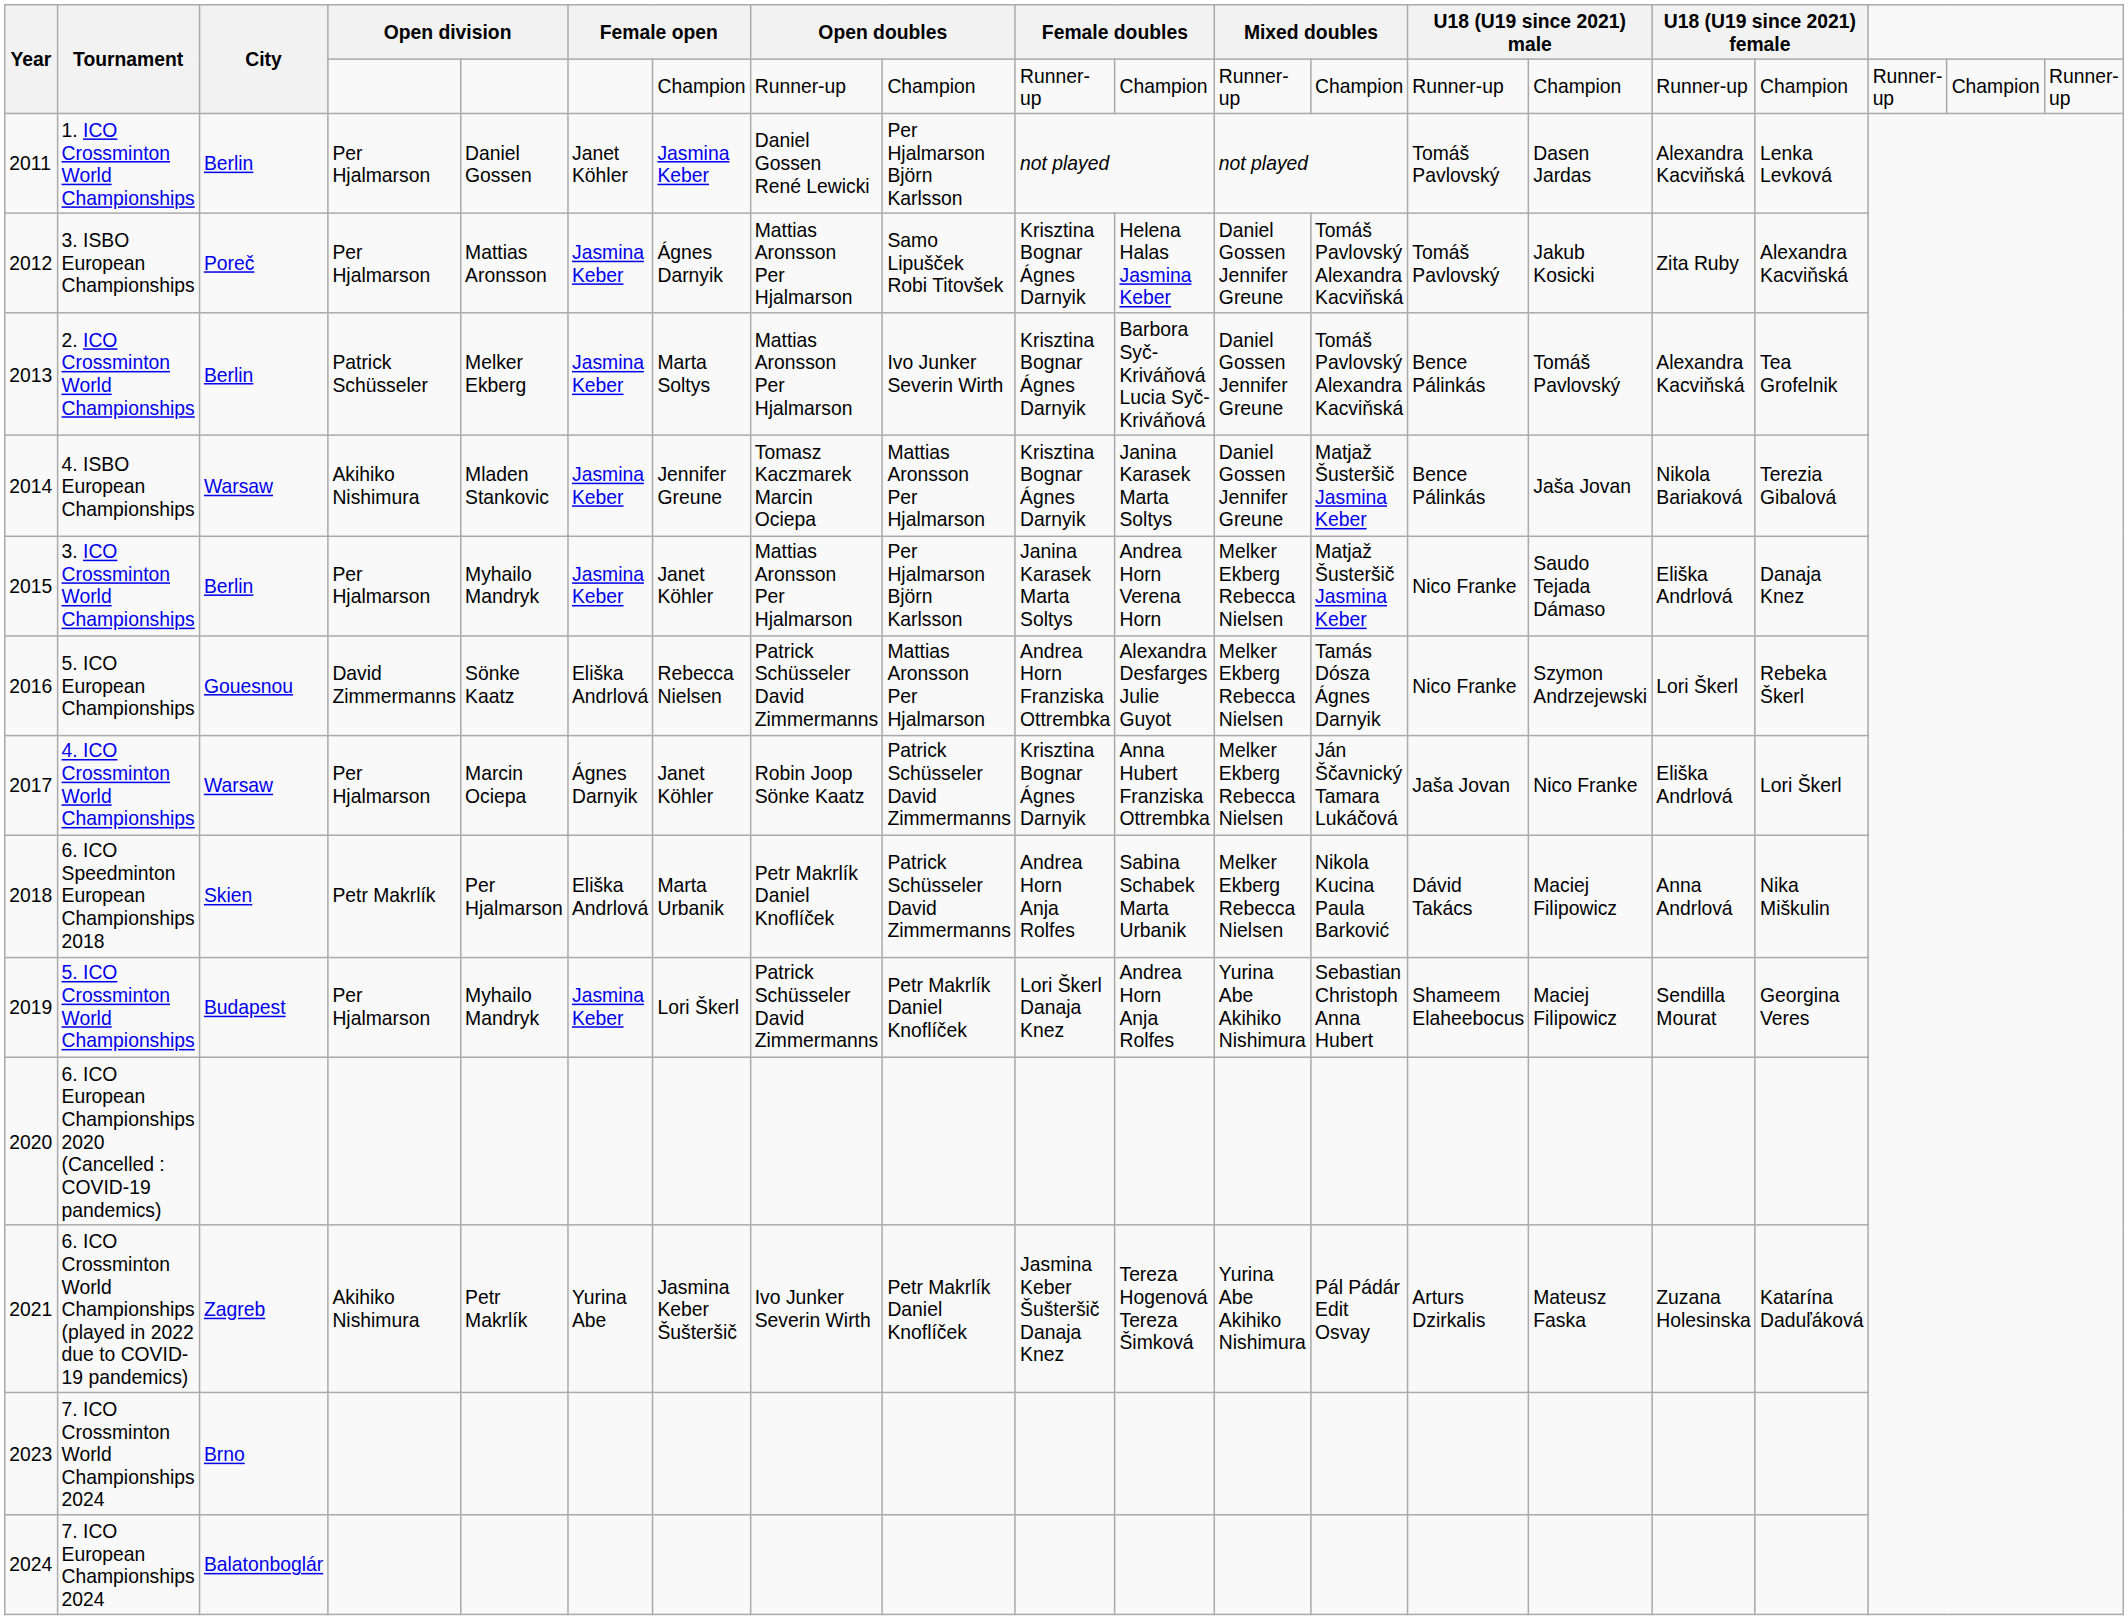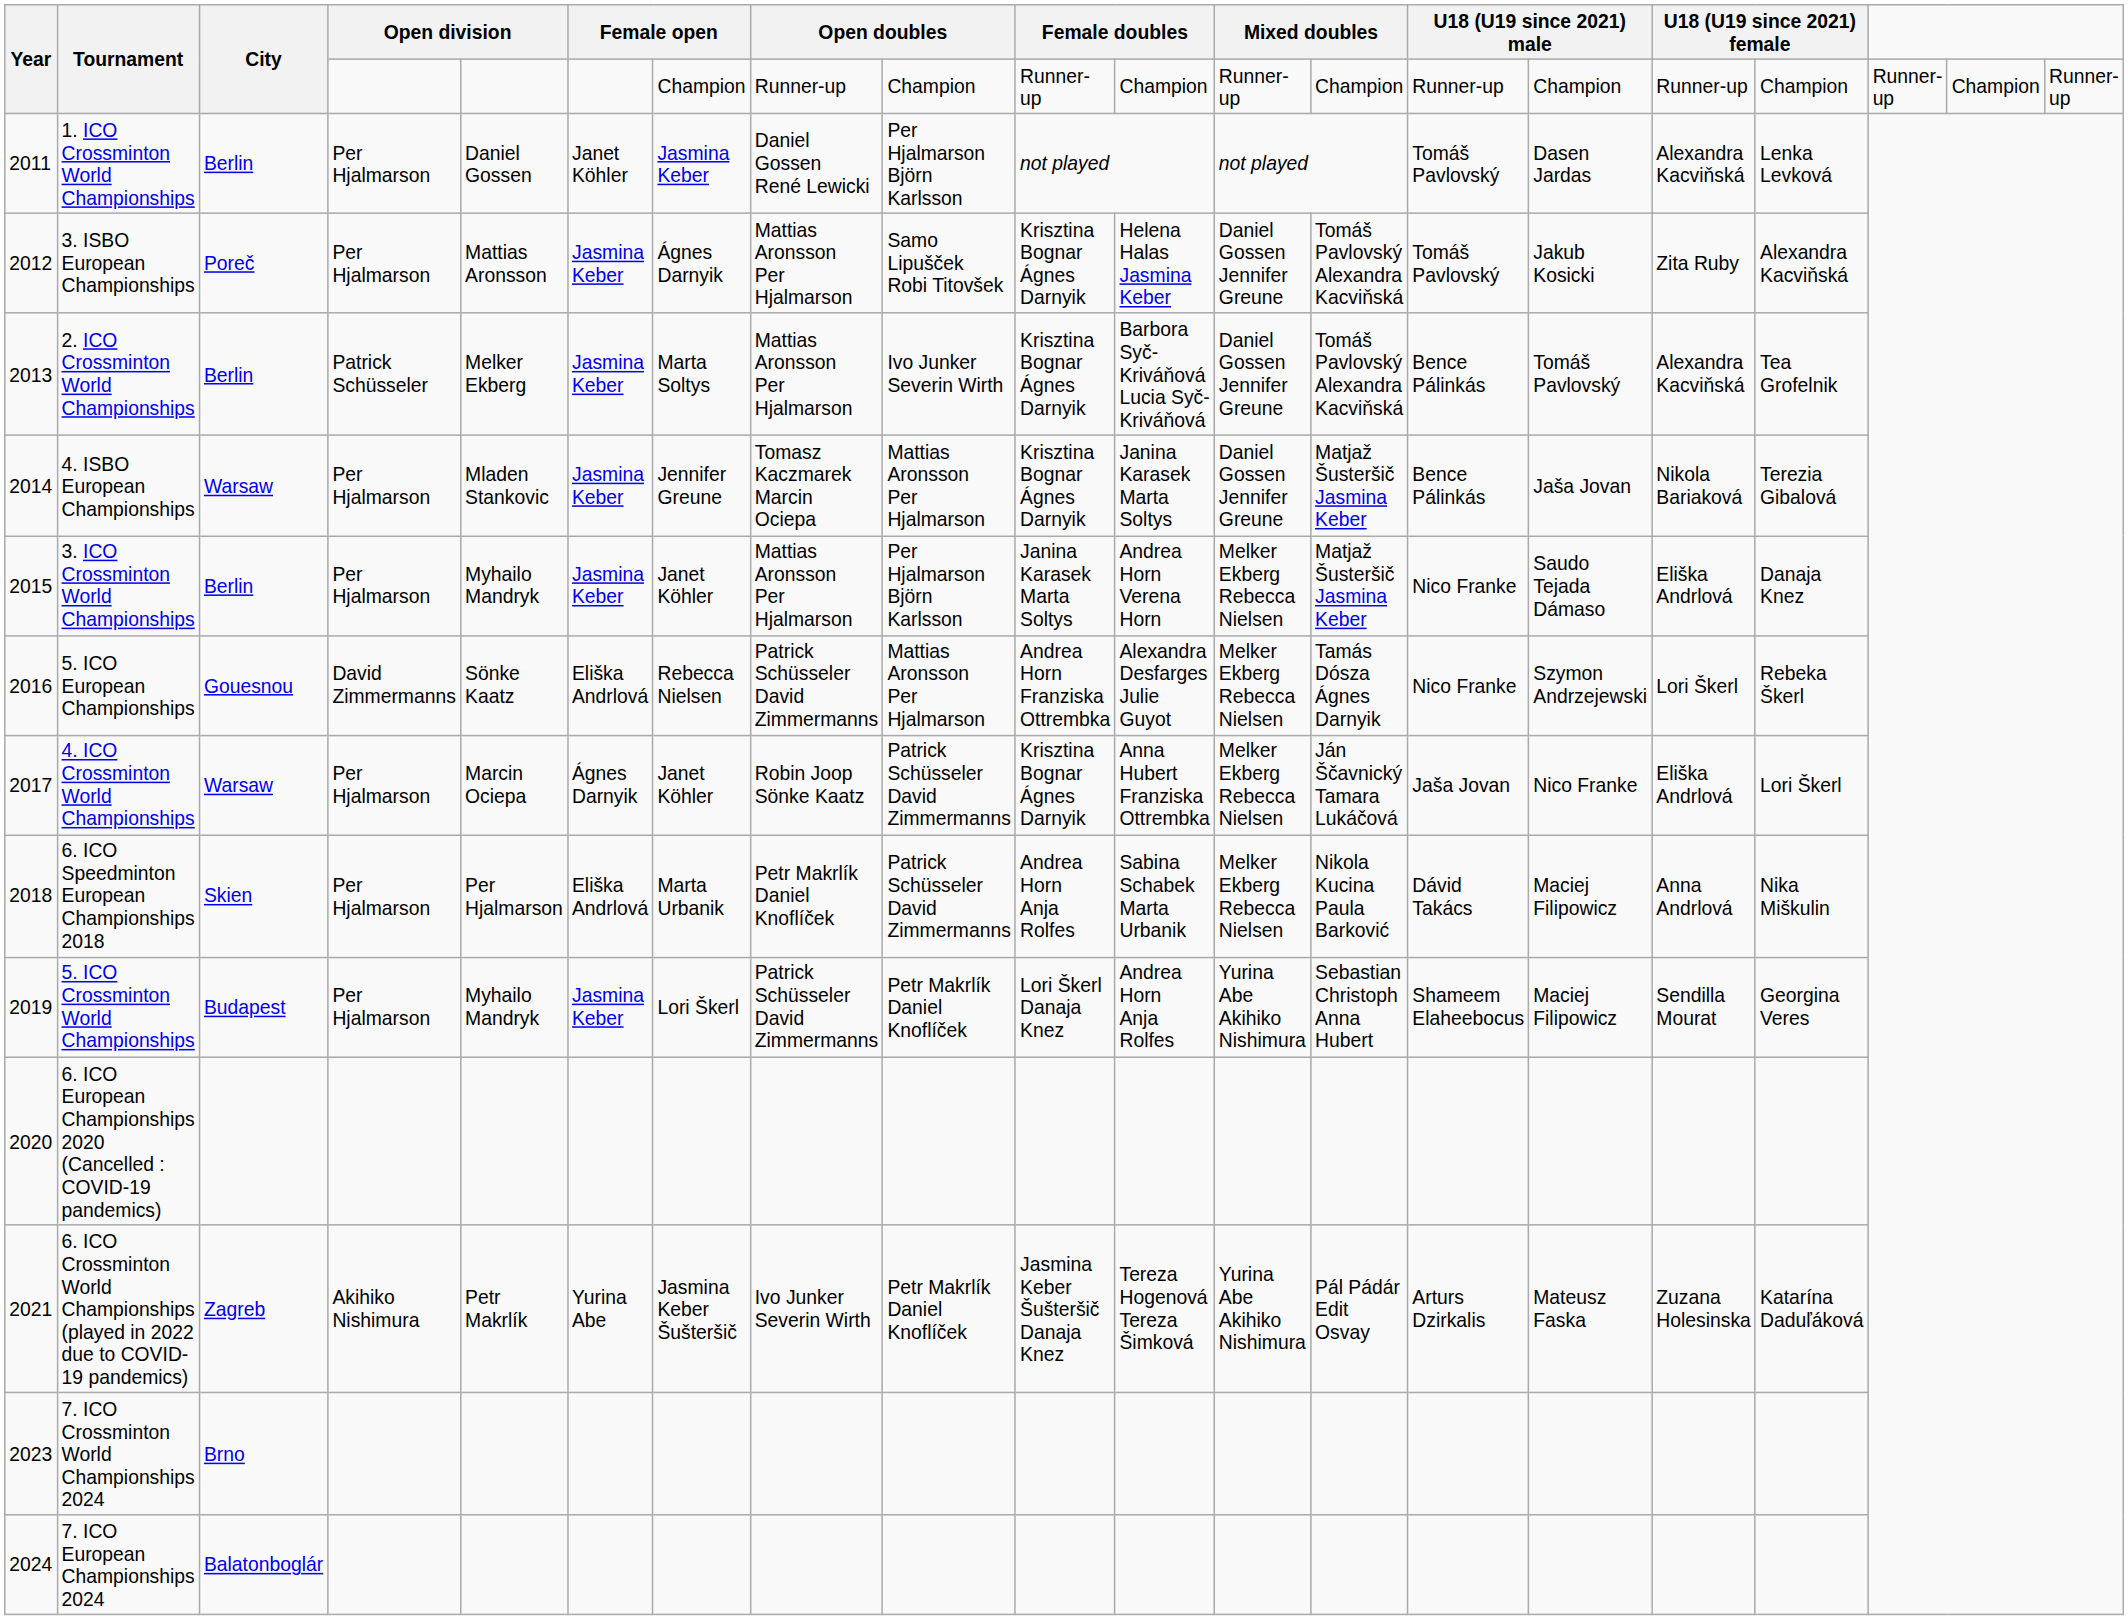(376, 486) Akihiko Nishimura -> (381, 486) Per Hjalmarson
(384, 896) Petr Makrlík -> (381, 896) Per Hjalmarson
